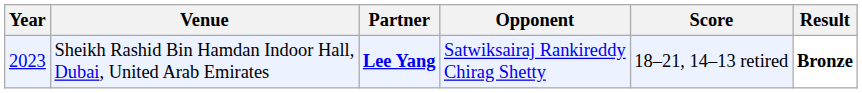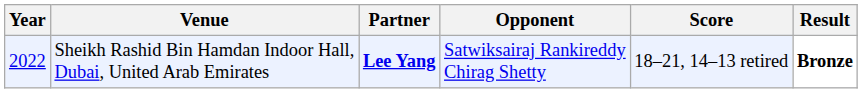(27, 61) 2023 -> (27, 61) 2022
